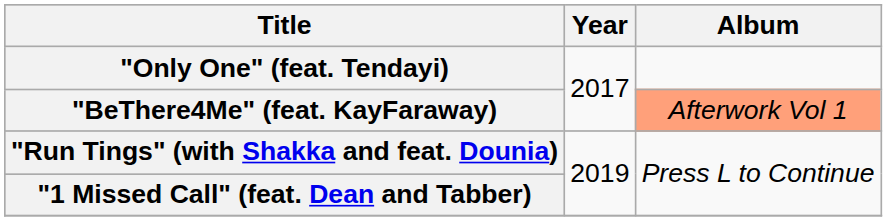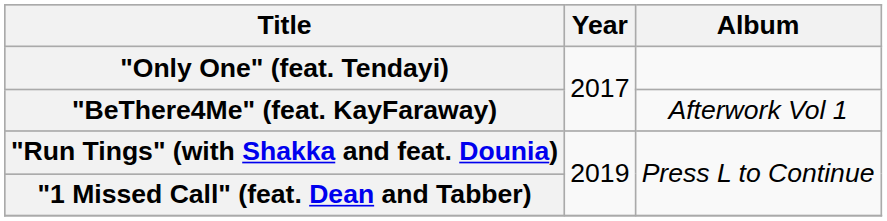(758, 109) lightsalmon background -> (758, 109) no background
